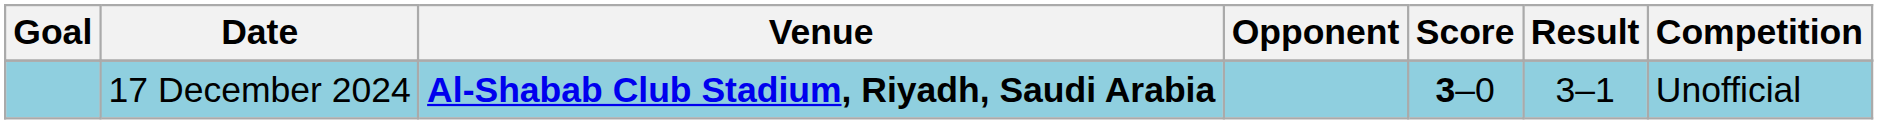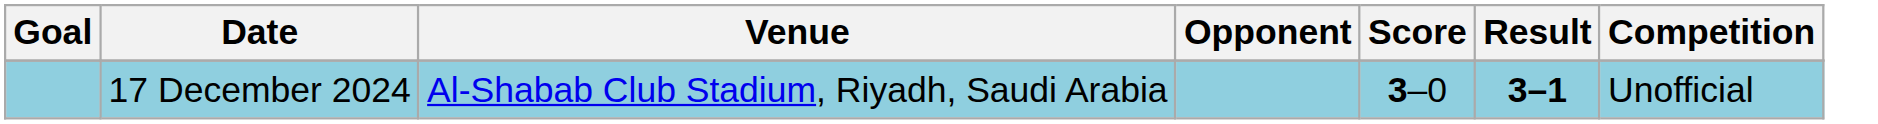(821, 88) bold -> (797, 88) normal
(1585, 88) normal -> (1537, 88) bold
